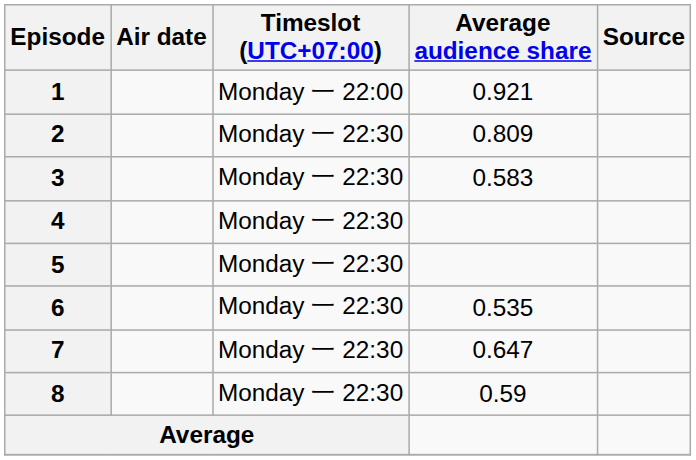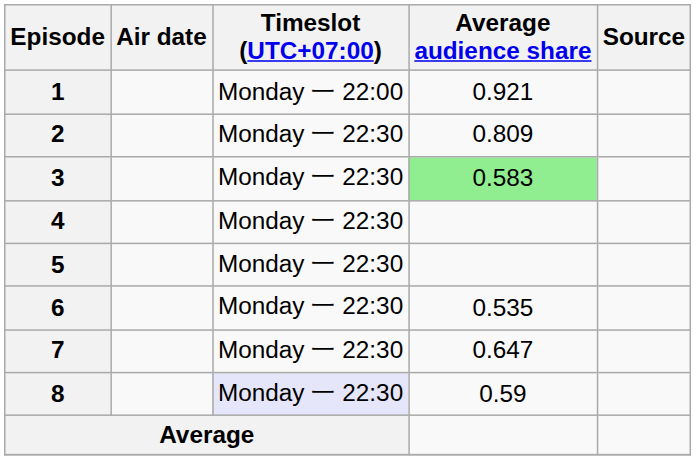(503, 178) no background -> (503, 178) lightgreen background
(311, 393) no background -> (311, 393) lavender background
